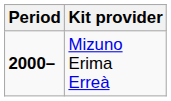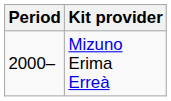(32, 63) bold -> (32, 63) normal
